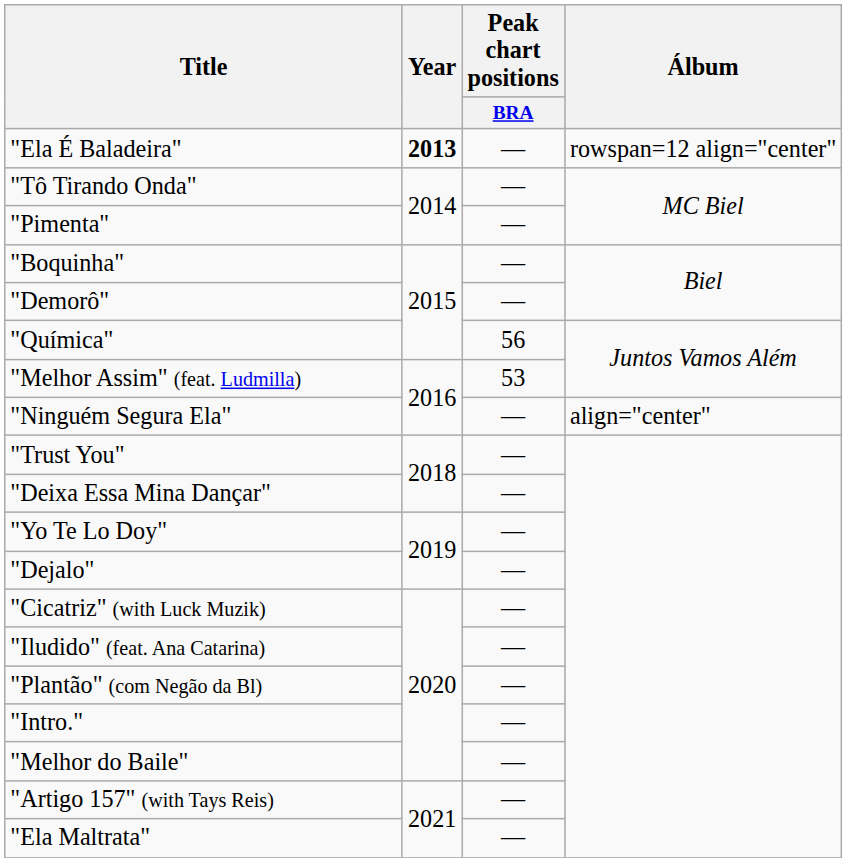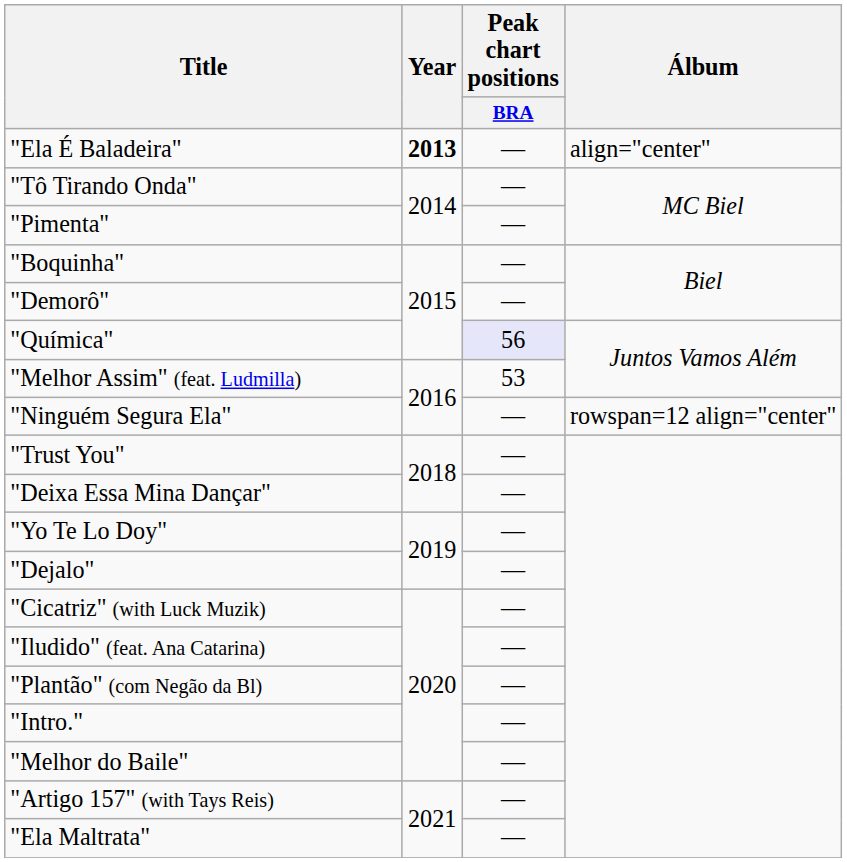(703, 148) rowspan=12 align="center" -> (640, 148) align="center"
(513, 339) no background -> (513, 339) lavender background
(640, 416) align="center" -> (703, 416) rowspan=12 align="center"
